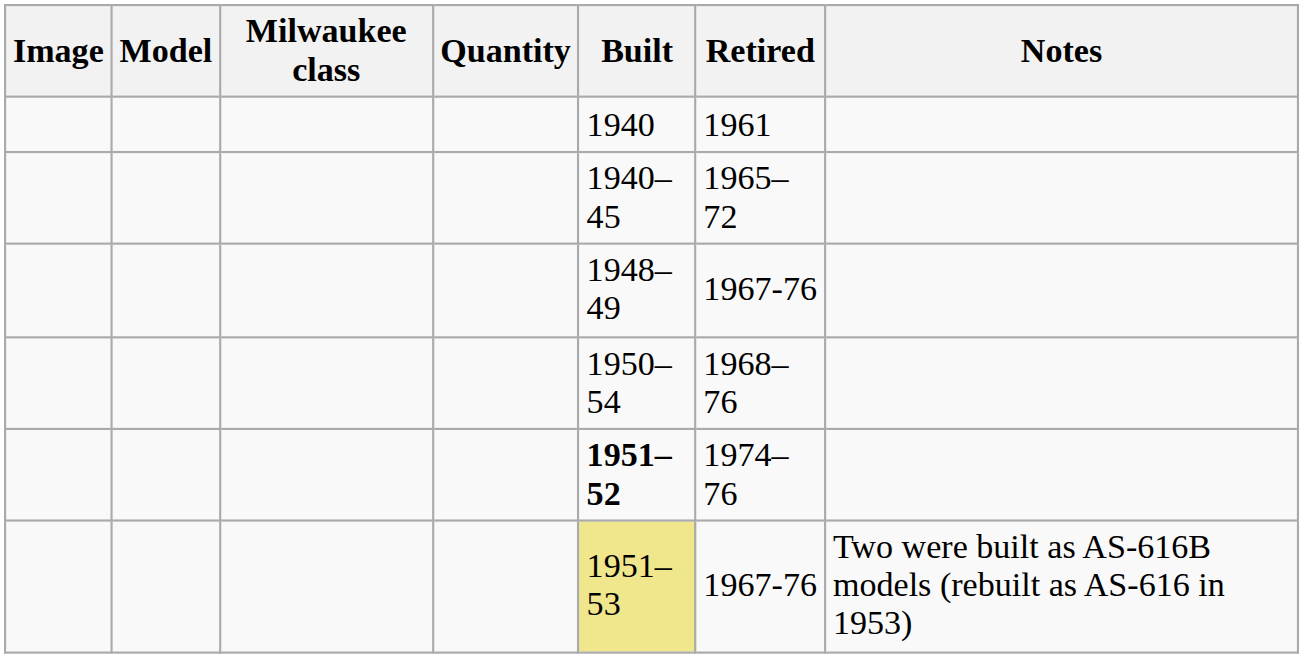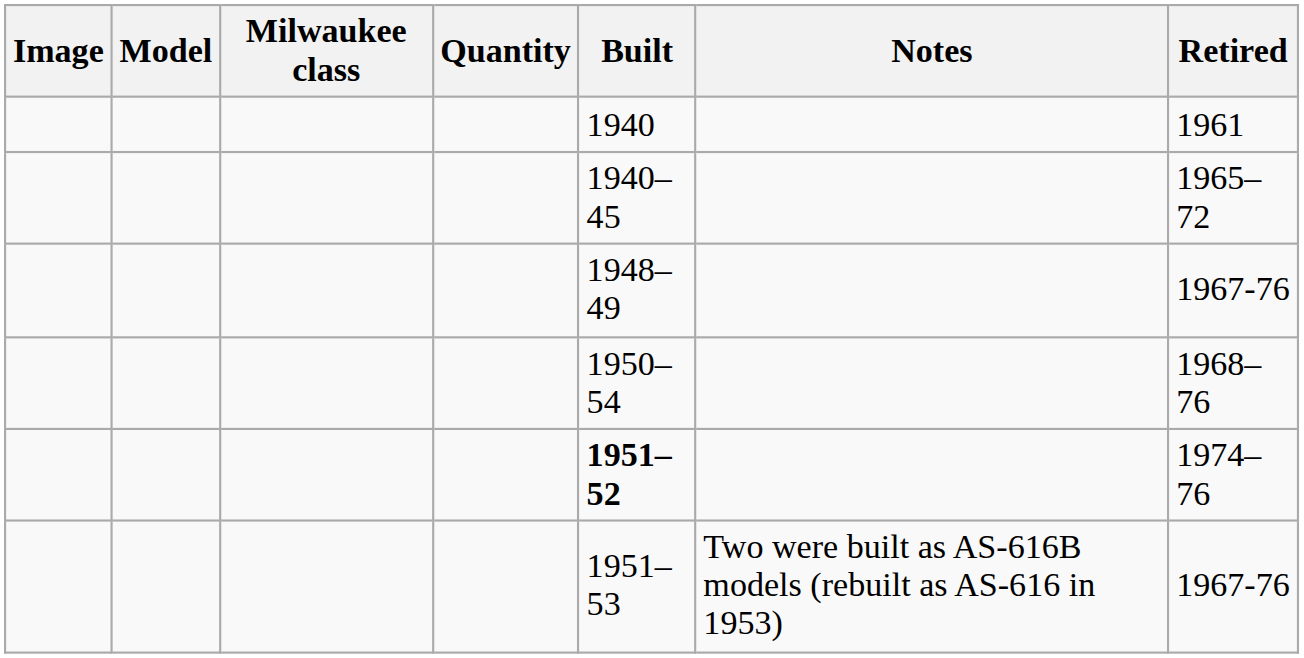columns swapped: (760, 50) <-> (1062, 50)
(629, 585) khaki background -> (629, 585) no background
